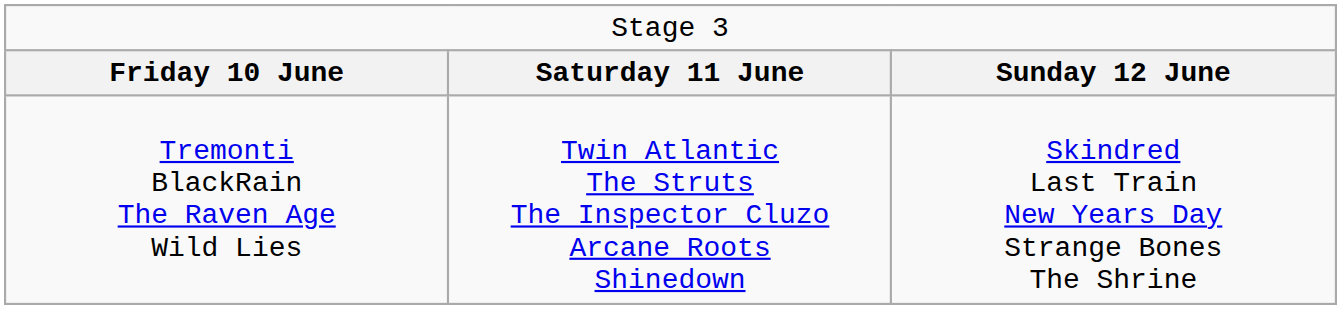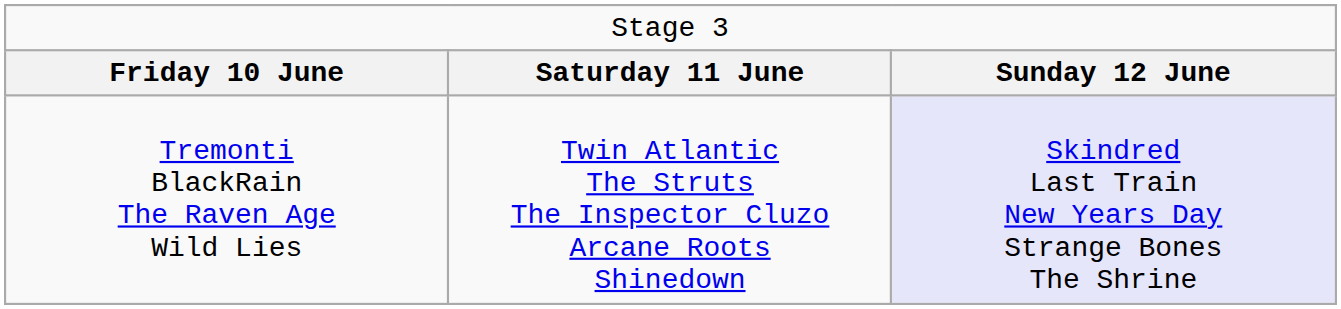(1113, 216) no background -> (1113, 216) lavender background
